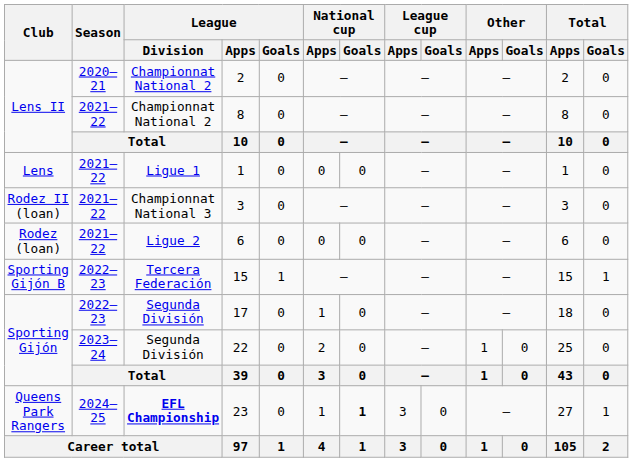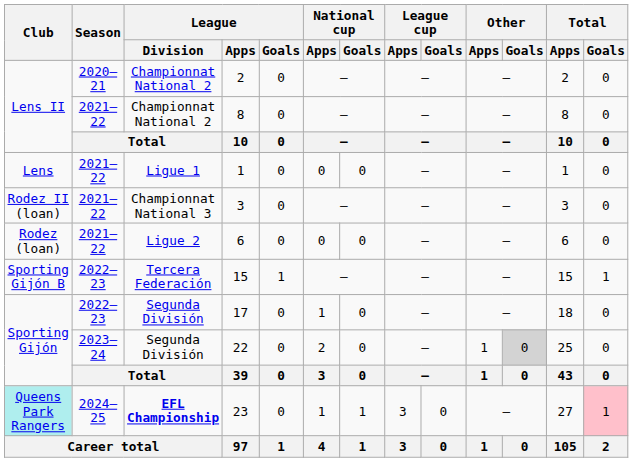(525, 347) no background -> (525, 347) lightgrey background
(38, 411) no background -> (38, 411) paleturquoise background
(362, 411) bold -> (362, 411) normal
(606, 411) no background -> (606, 411) pink background
